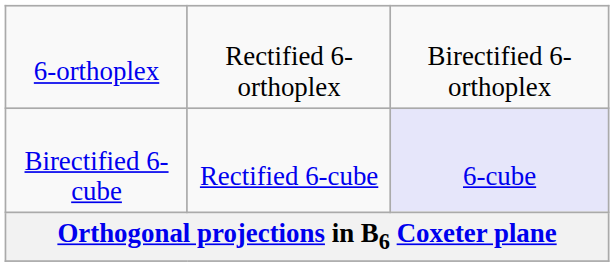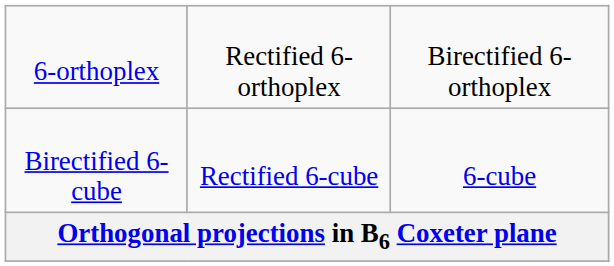(500, 175) lavender background -> (500, 175) no background
